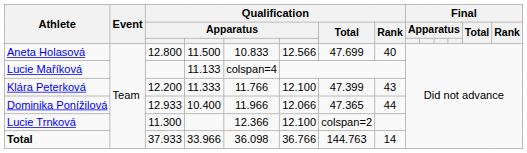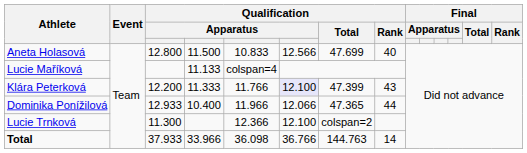(299, 88) no background -> (299, 88) lavender background
